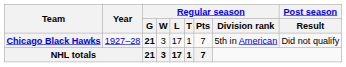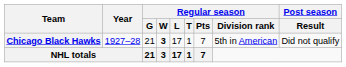(150, 41) bold -> (150, 41) normal
(163, 41) normal -> (163, 41) bold
